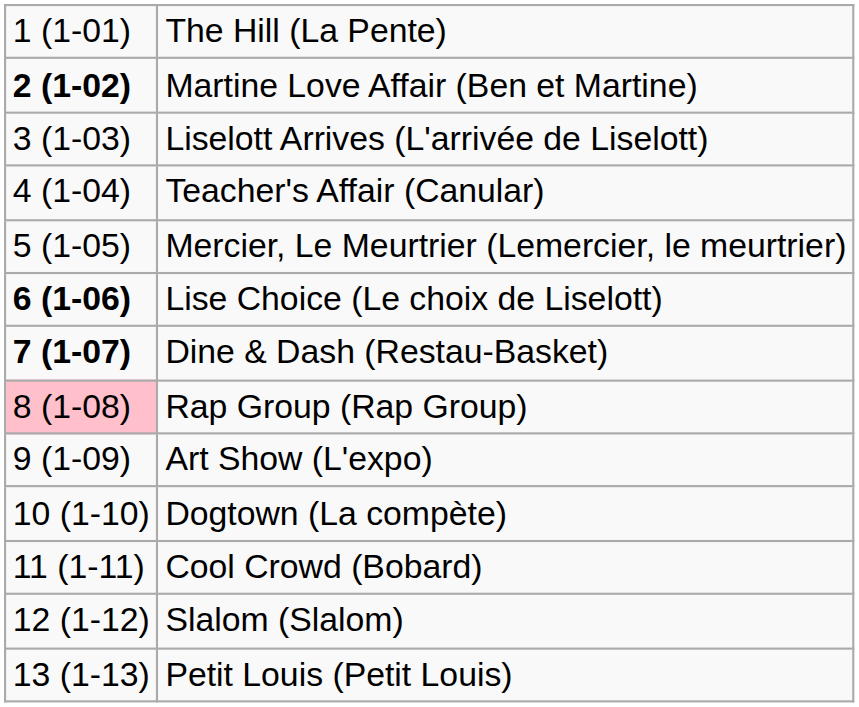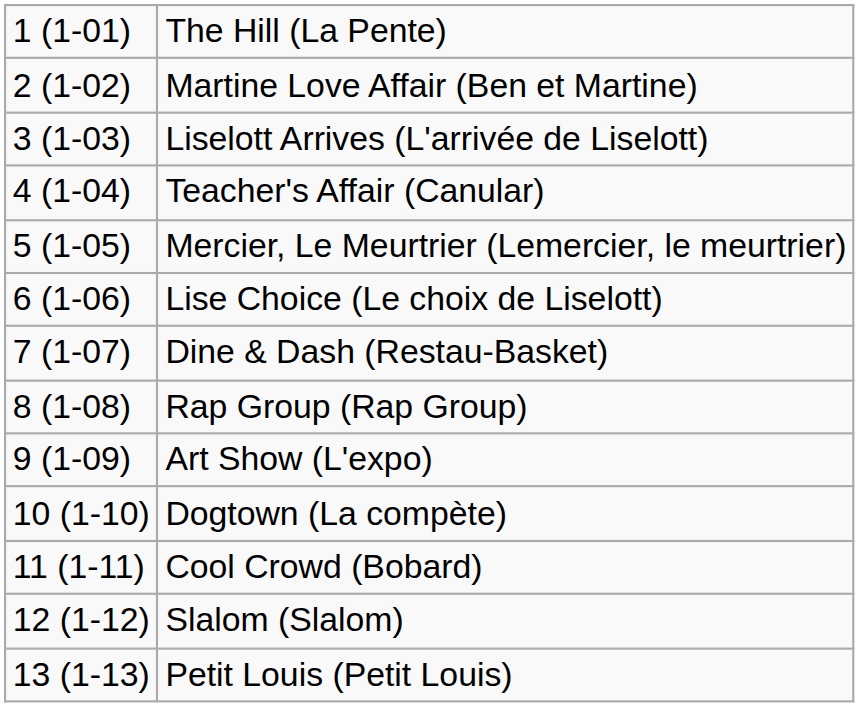(72, 84) bold -> (72, 84) normal
(72, 298) bold -> (72, 298) normal
(72, 352) bold -> (72, 352) normal
(72, 406) pink background -> (72, 406) no background
